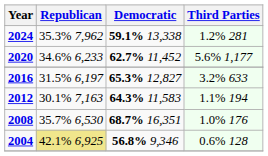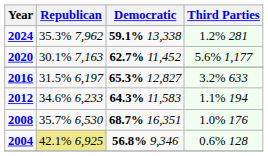(71, 57) 34.6% 6,233 -> (71, 57) 30.1% 7,163
(71, 98) 30.1% 7,163 -> (71, 98) 34.6% 6,233
